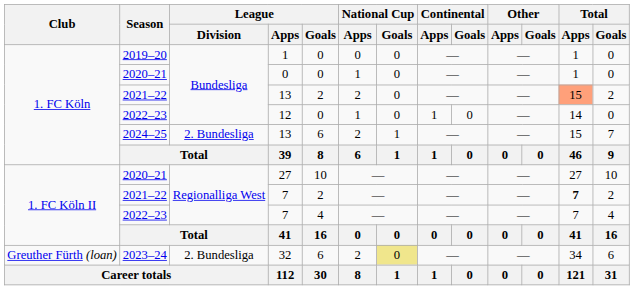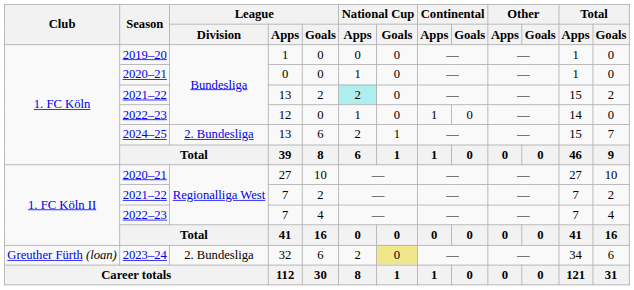(358, 94) no background -> (358, 94) paleturquoise background
(576, 94) lightsalmon background -> (576, 94) no background
(576, 194) bold -> (576, 194) normal
